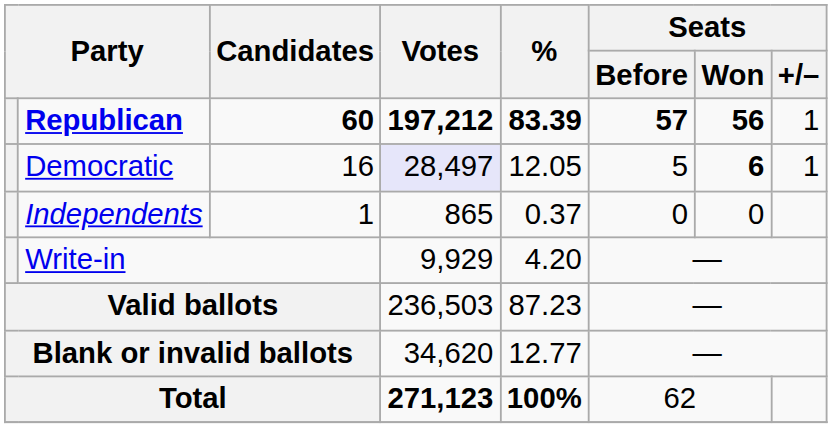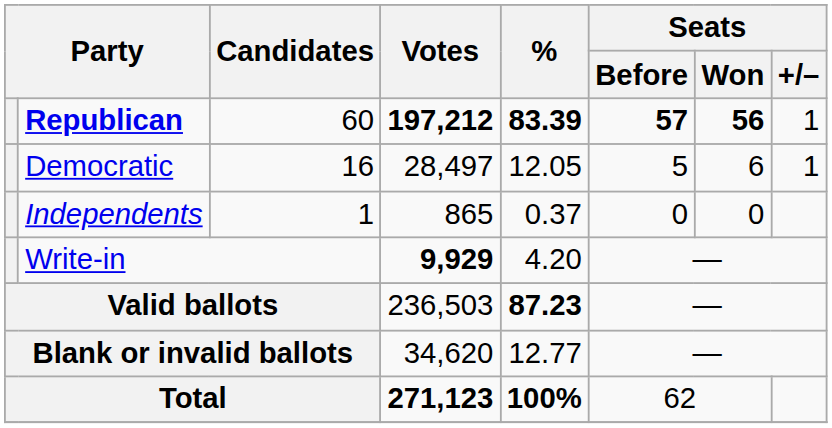(358, 120) bold -> (358, 120) normal
(449, 167) lavender background -> (449, 167) no background
(756, 167) bold -> (756, 167) normal
(457, 259) normal -> (457, 259) bold
(545, 306) normal -> (545, 306) bold
